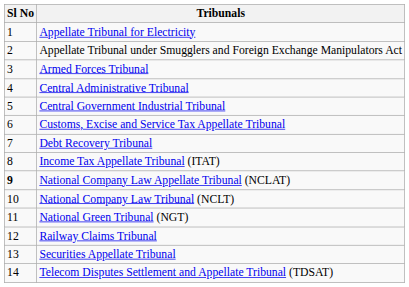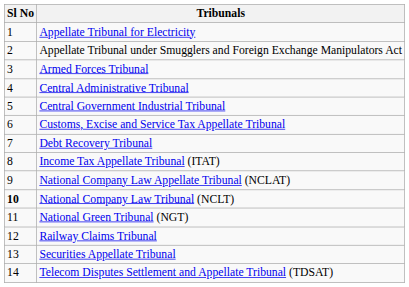(10, 180) bold -> (10, 180) normal
(13, 198) normal -> (13, 198) bold
